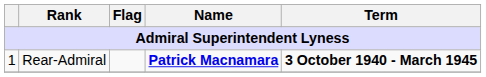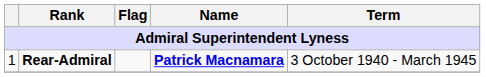(64, 60) normal -> (67, 60) bold
(381, 60) bold -> (383, 60) normal
